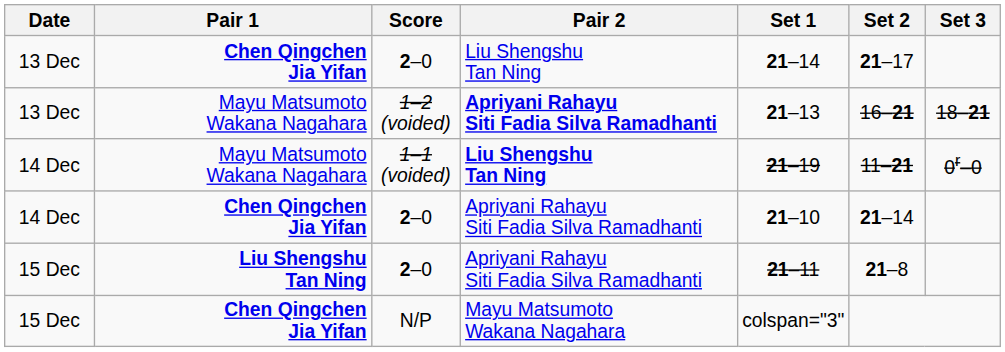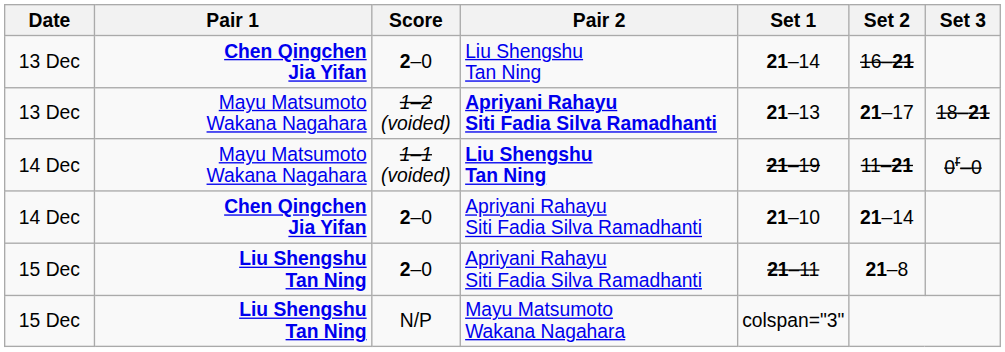(887, 62) 21–17 -> (887, 62) 16–21
(887, 113) 16–21 -> (887, 113) 21–17
(295, 321) Chen Qingchen Jia Yifan -> (303, 321) Liu Shengshu Tan Ning
